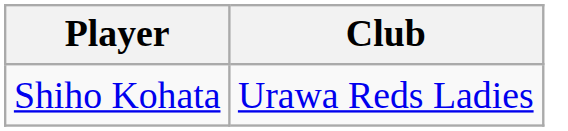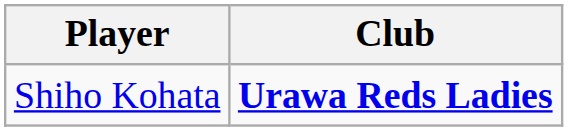(386, 94) normal -> (395, 94) bold
